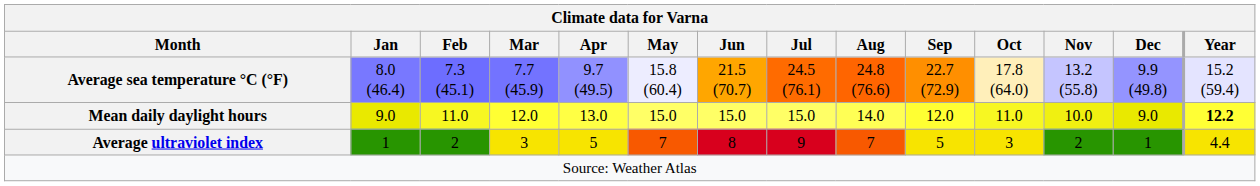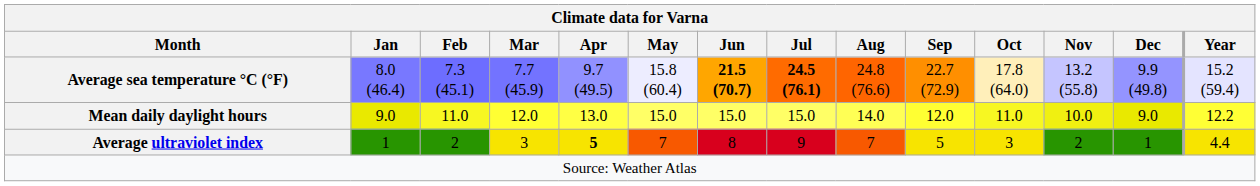(732, 80) normal -> (732, 80) bold
(801, 80) normal -> (801, 80) bold
(1220, 115) bold -> (1220, 115) normal
(593, 142) normal -> (593, 142) bold
